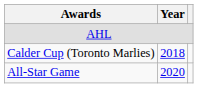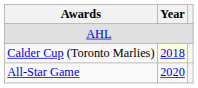(173, 53) no background -> (173, 53) lightyellow background
